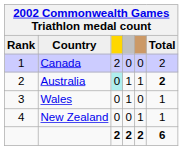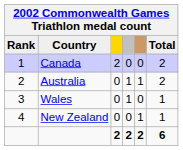(117, 81) paleturquoise background -> (117, 81) no background
(162, 81) bold -> (162, 81) normal
